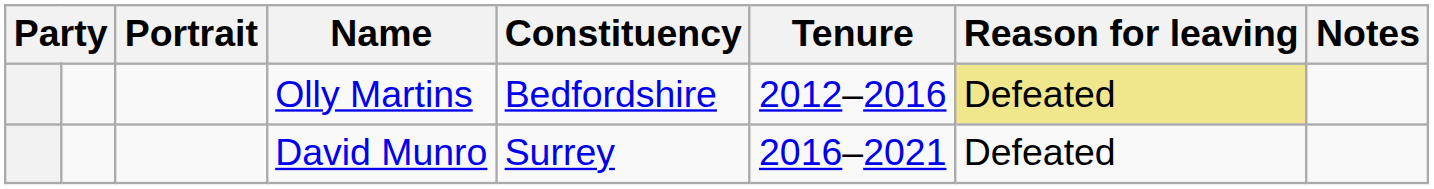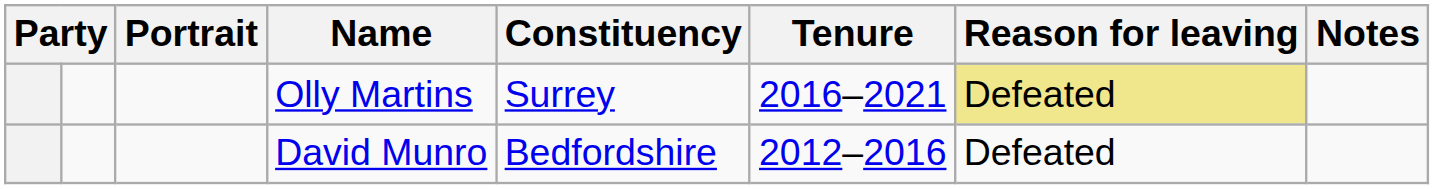(611, 93) Bedfordshire -> (560, 93) Surrey
(853, 93) 2012–2016 -> (853, 93) 2016–2021
(560, 152) Surrey -> (611, 152) Bedfordshire
(853, 152) 2016–2021 -> (853, 152) 2012–2016
